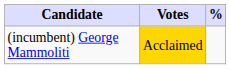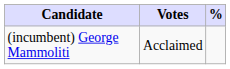(173, 44) gold background -> (173, 44) no background
